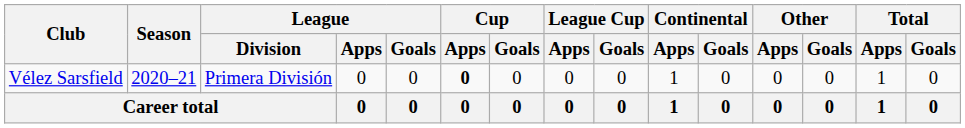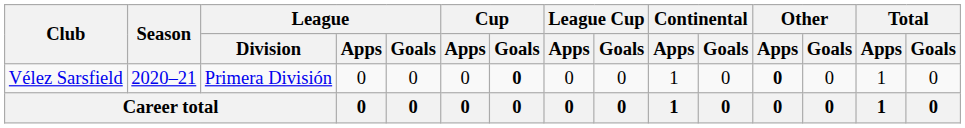(465, 78) bold -> (465, 78) normal
(517, 78) normal -> (517, 78) bold
(778, 78) normal -> (778, 78) bold
